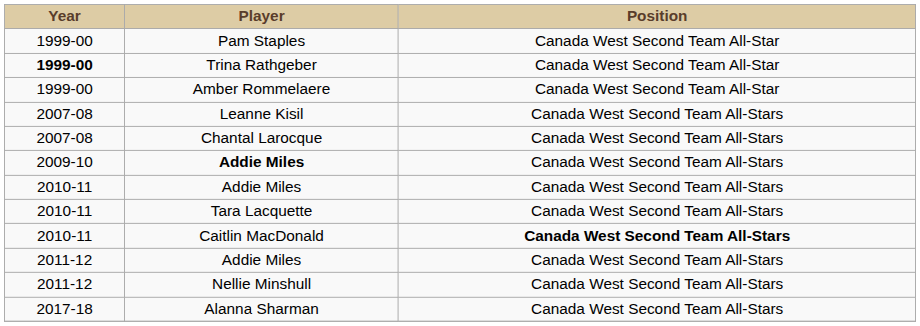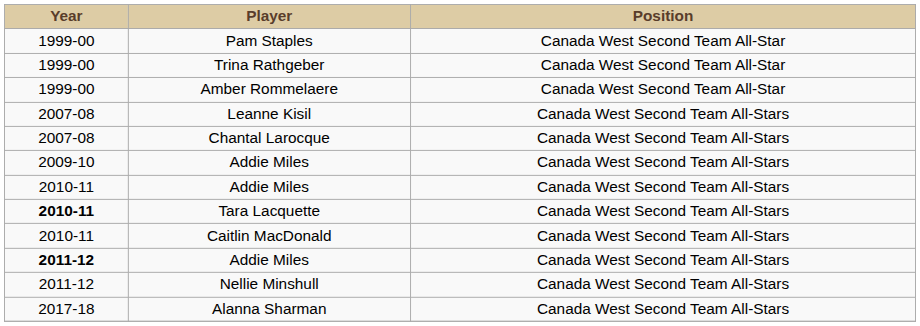(65, 65) bold -> (66, 65) normal
(262, 162) bold -> (269, 162) normal
(65, 211) normal -> (66, 211) bold
(657, 235) bold -> (663, 235) normal
(65, 260) normal -> (66, 260) bold
